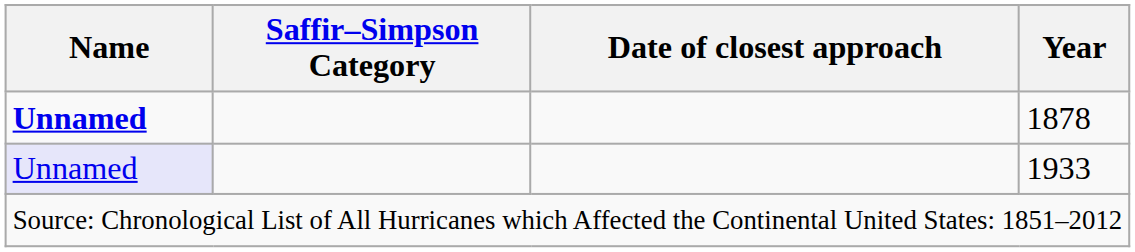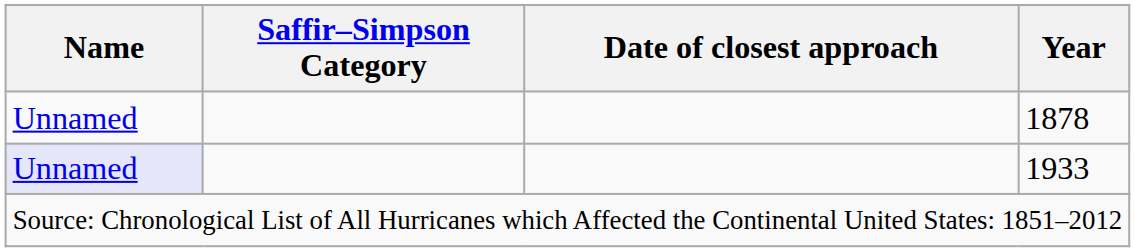(80, 117) bold -> (75, 117) normal
